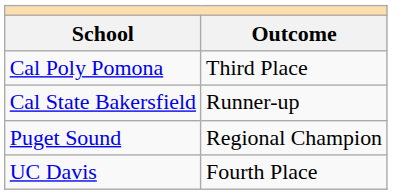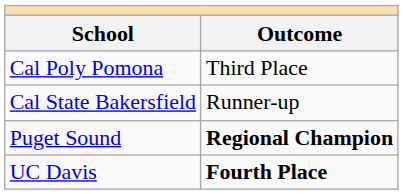(294, 137) normal -> (300, 137) bold
(262, 171) normal -> (267, 171) bold
